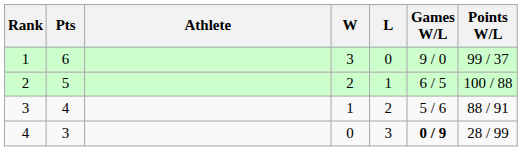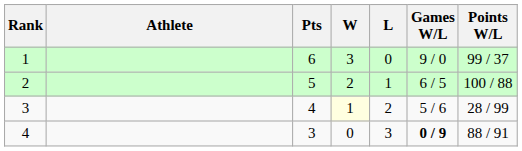columns swapped: (208, 26) <-> (66, 26)
(350, 109) no background -> (350, 109) lightyellow background
(488, 109) 88 / 91 -> (488, 109) 28 / 99
(488, 133) 28 / 99 -> (488, 133) 88 / 91
